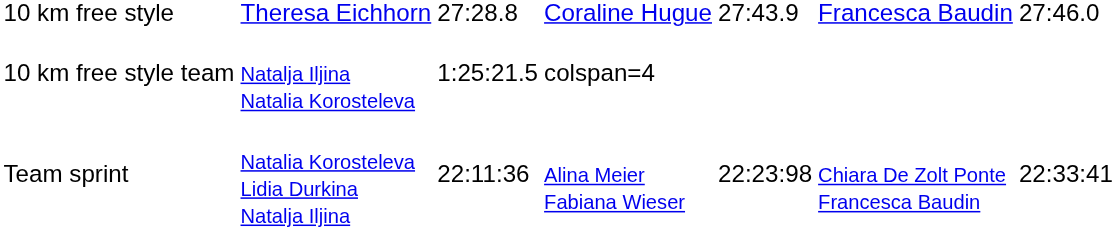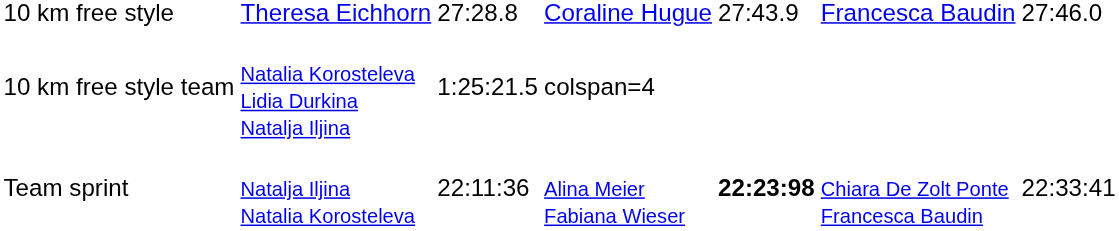(328, 88) Natalja Iljina Natalia Korosteleva -> (328, 101) Natalia Korosteleva Lidia Durkina Natalja Iljina
(328, 189) Natalia Korosteleva Lidia Durkina Natalja Iljina -> (328, 203) Natalja Iljina Natalia Korosteleva
(765, 174) normal -> (766, 188) bold
